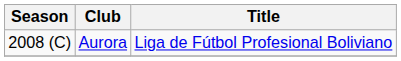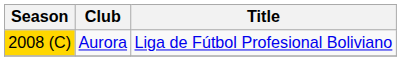(40, 42) no background -> (40, 42) gold background
